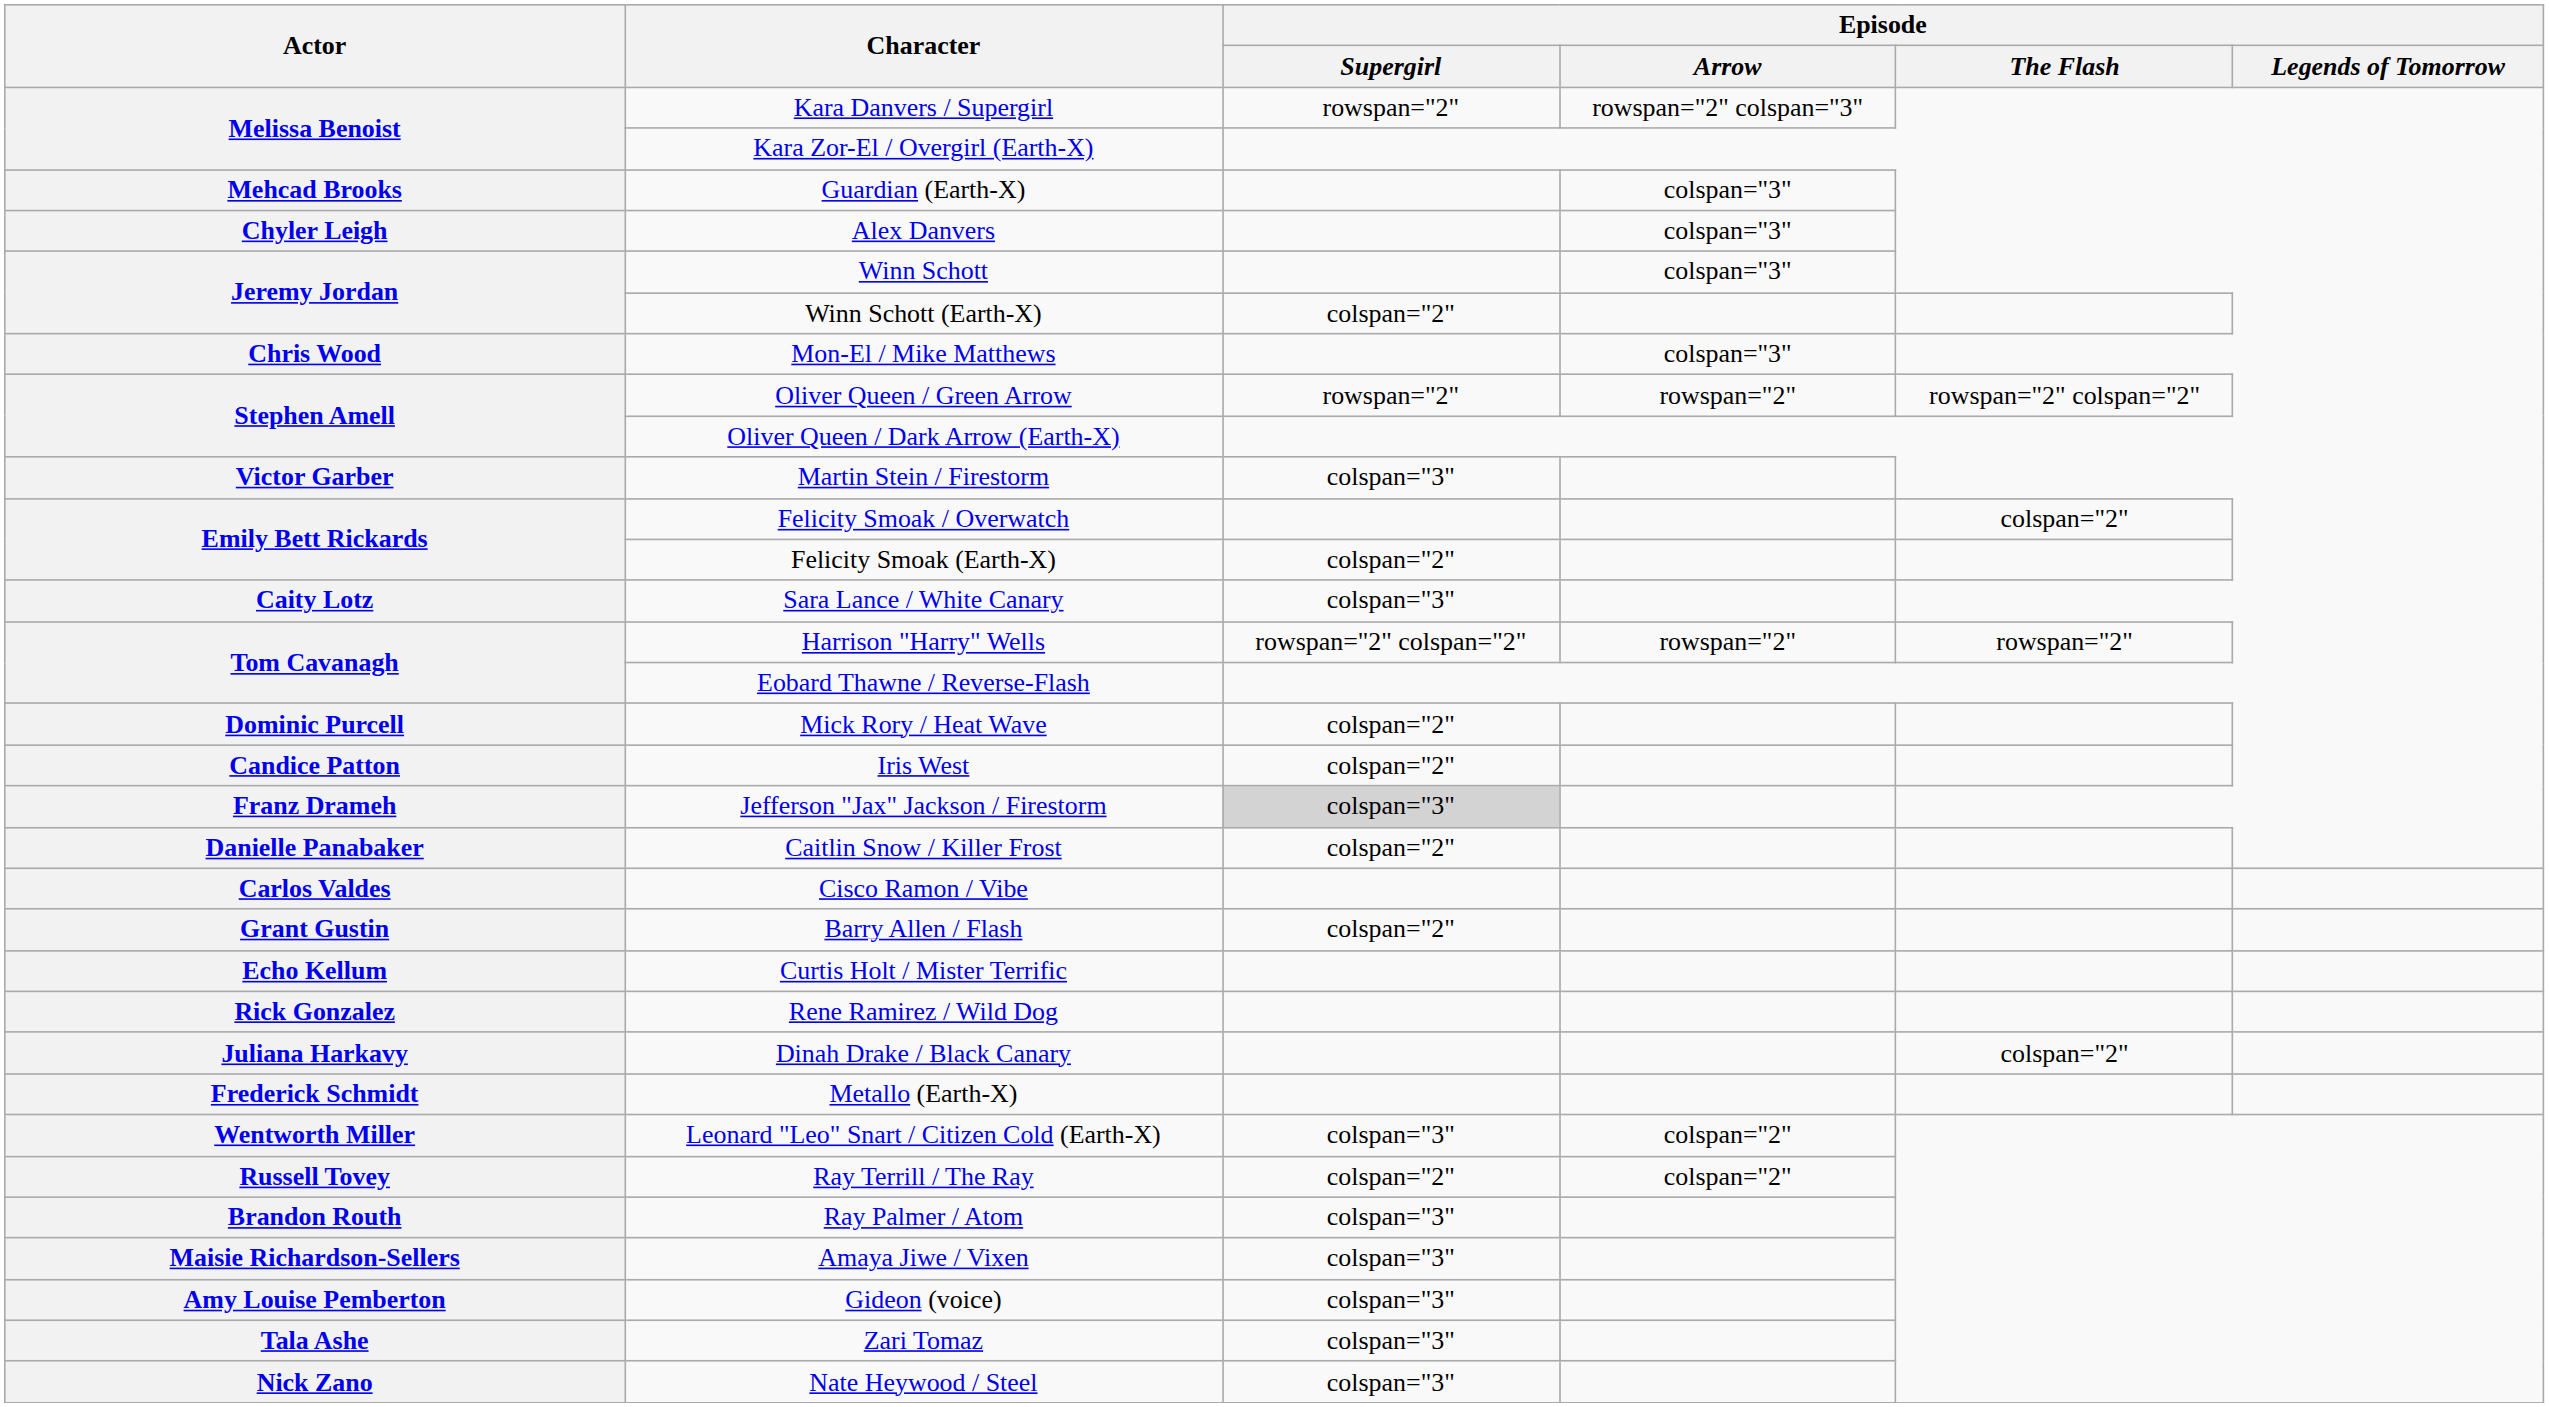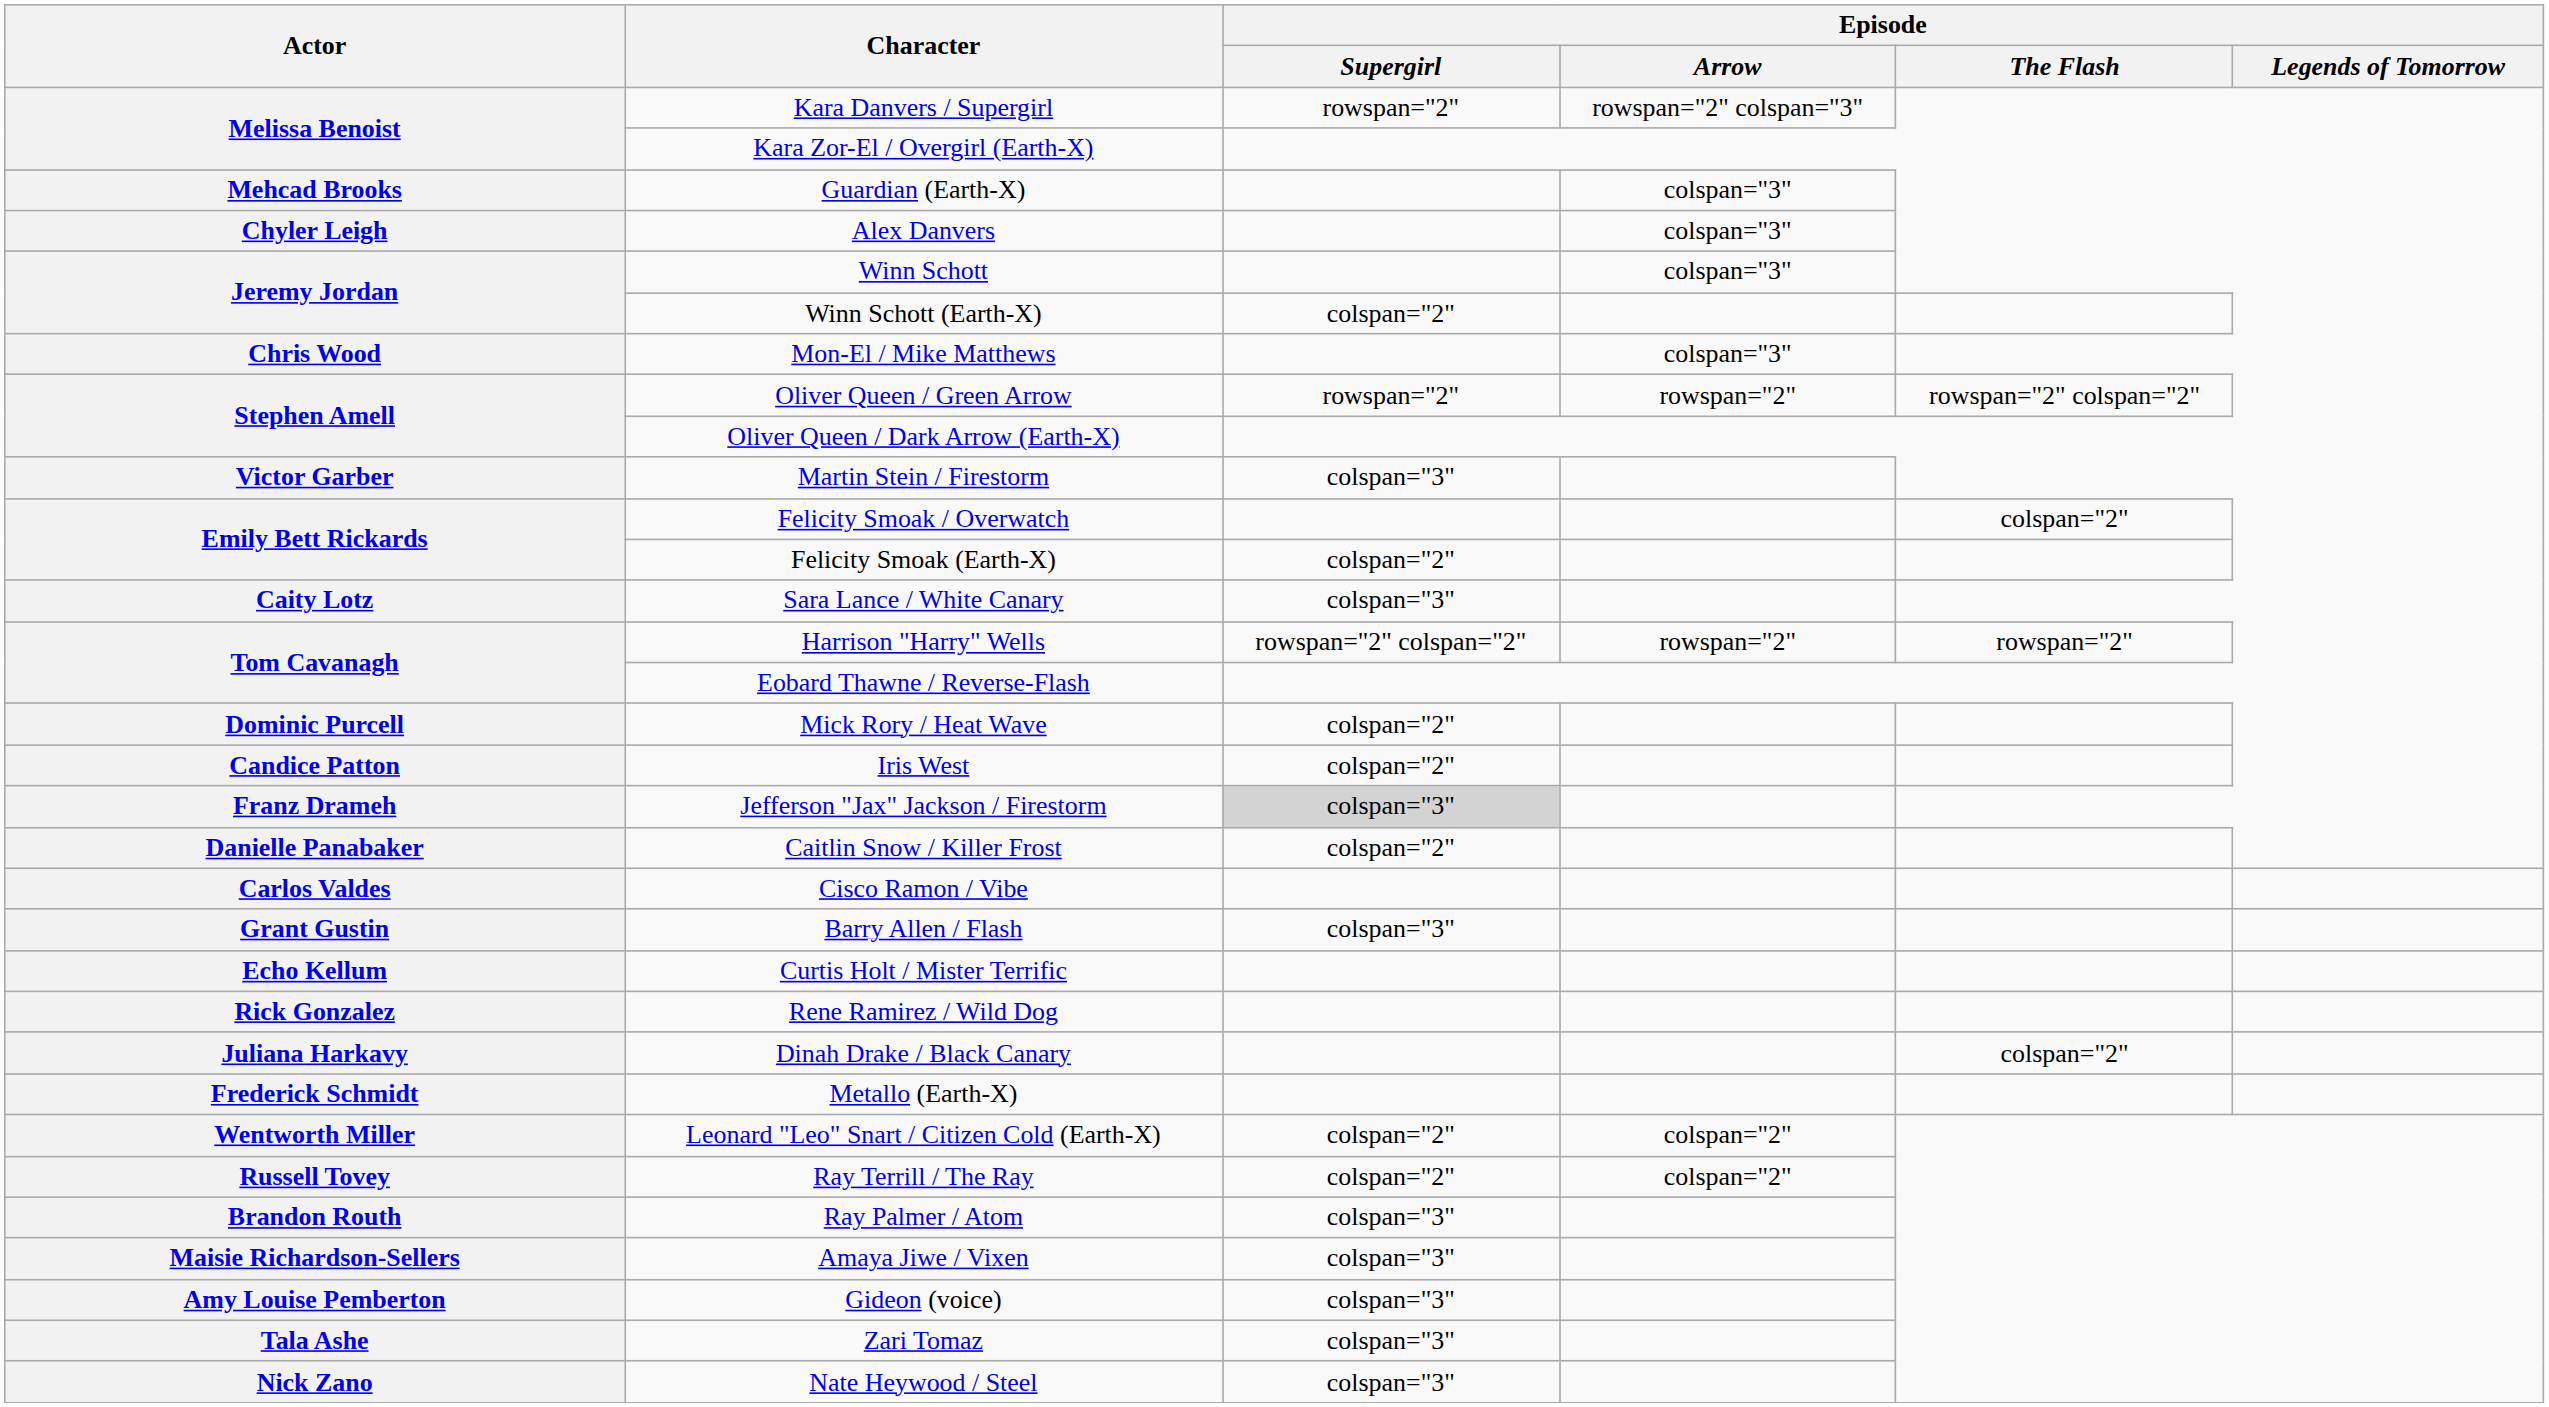(1391, 929) colspan="2" -> (1391, 929) colspan="3"
(1391, 1134) colspan="3" -> (1391, 1134) colspan="2"
